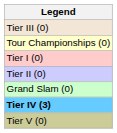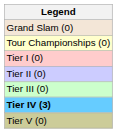(28, 27) Tier III (0) -> (40, 27) Grand Slam (0)
(40, 89) Grand Slam (0) -> (28, 89) Tier III (0)
